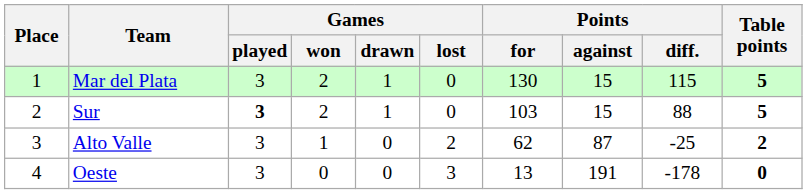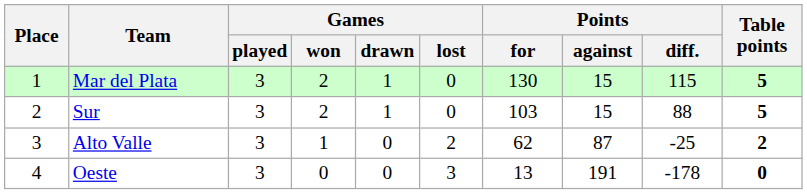(260, 111) bold -> (260, 111) normal
